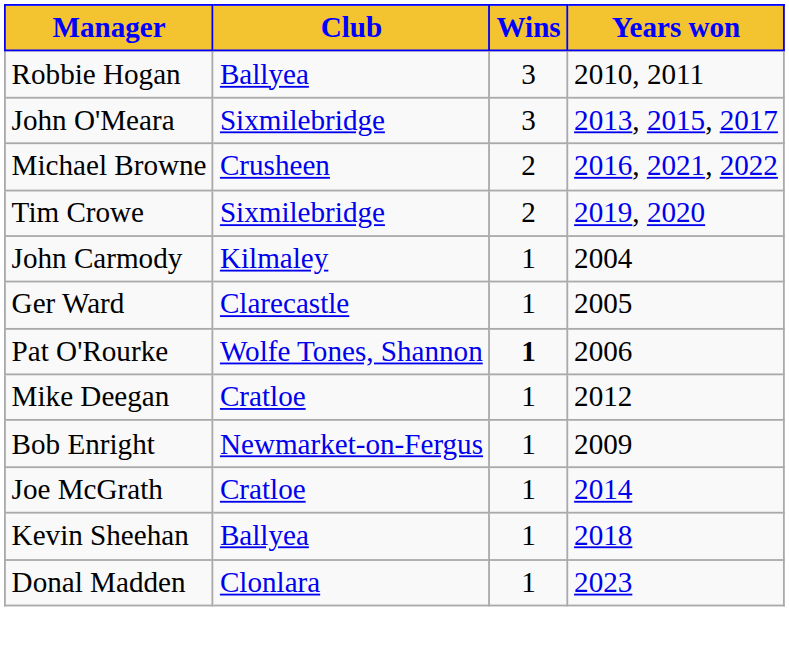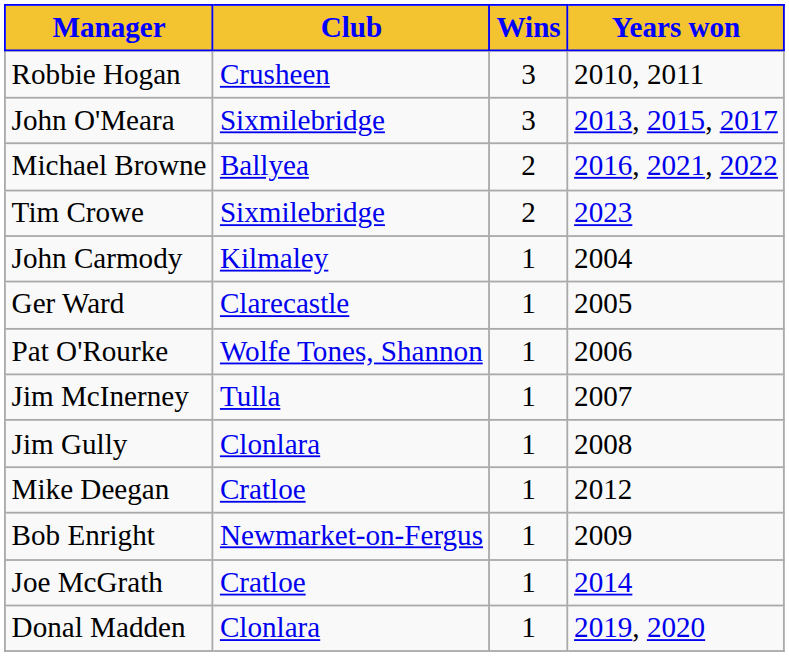(264, 73) Ballyea -> (275, 73) Crusheen
(275, 166) Crusheen -> (264, 166) Ballyea
(640, 212) 2019, 2020 -> (603, 212) 2023
(529, 350) bold -> (529, 350) normal
+ row: (100, 397)
+ row: (69, 443)
- row: (100, 535)
(603, 581) 2023 -> (640, 627) 2019, 2020
